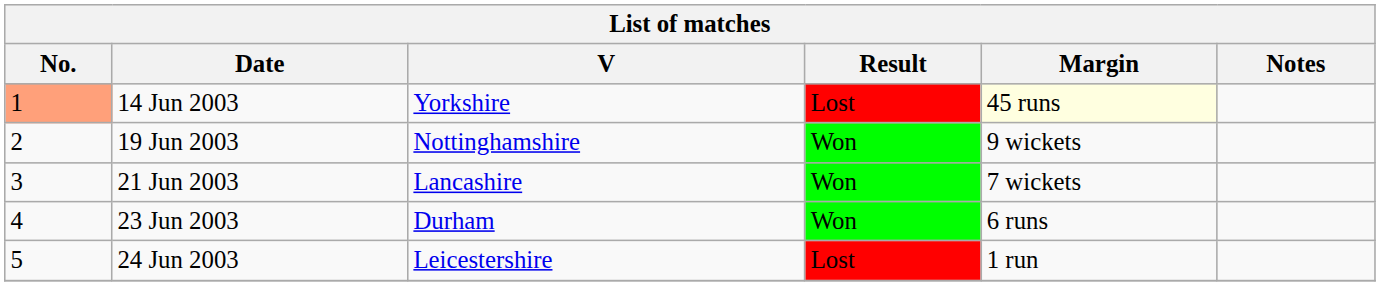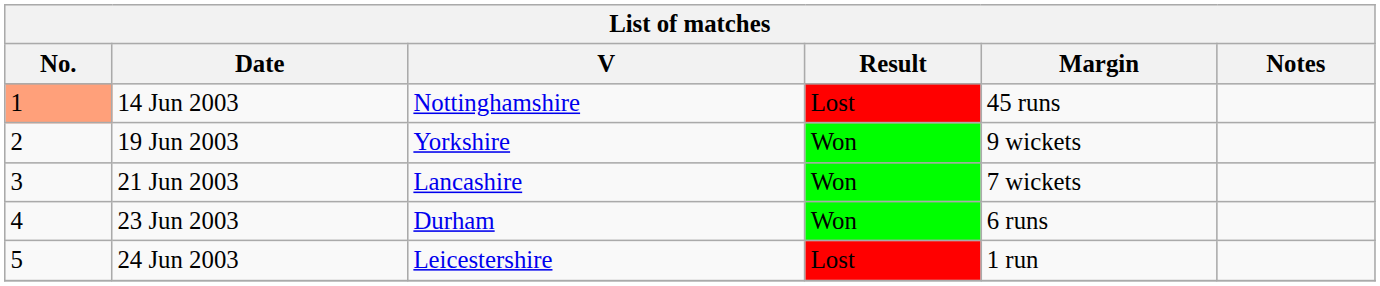(462, 102) Yorkshire -> (497, 102) Nottinghamshire
(1024, 102) lightyellow background -> (1024, 102) no background
(497, 142) Nottinghamshire -> (462, 142) Yorkshire
